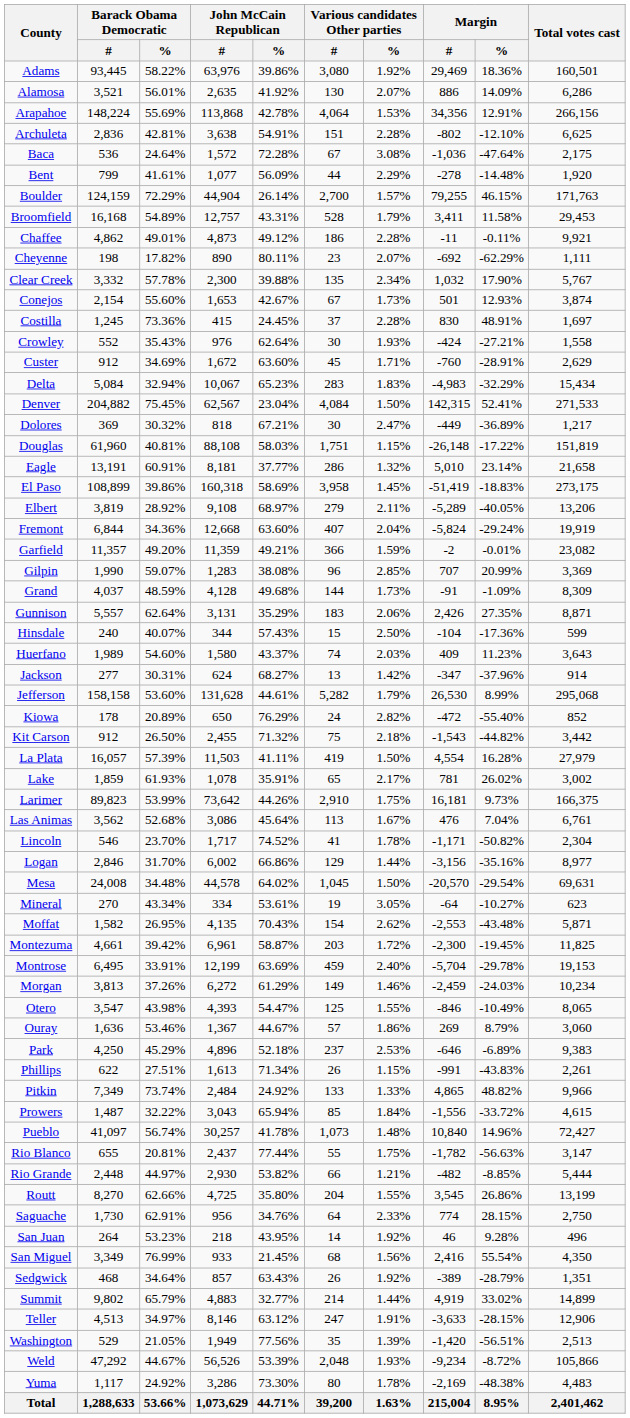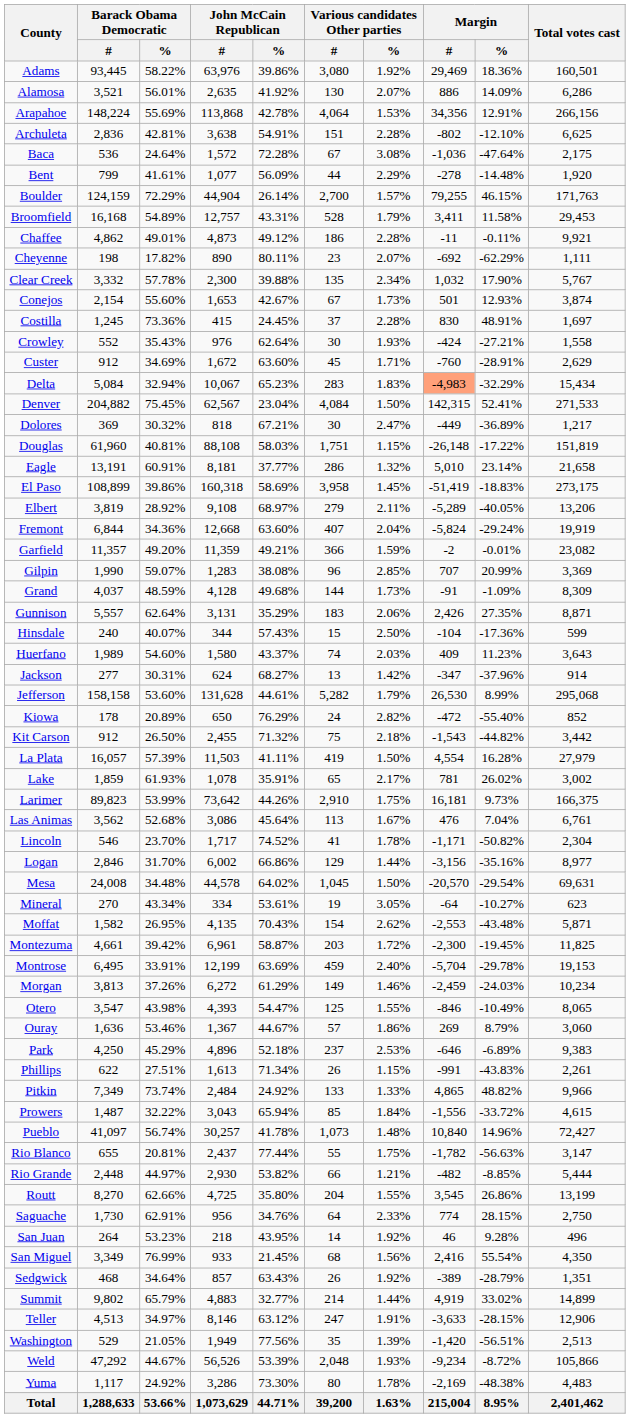(449, 383) no background -> (449, 383) lightsalmon background
